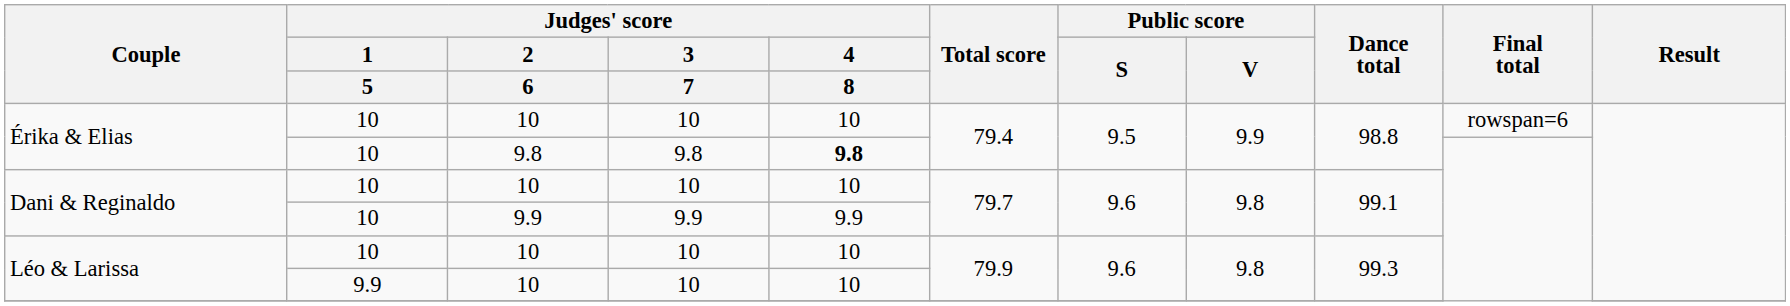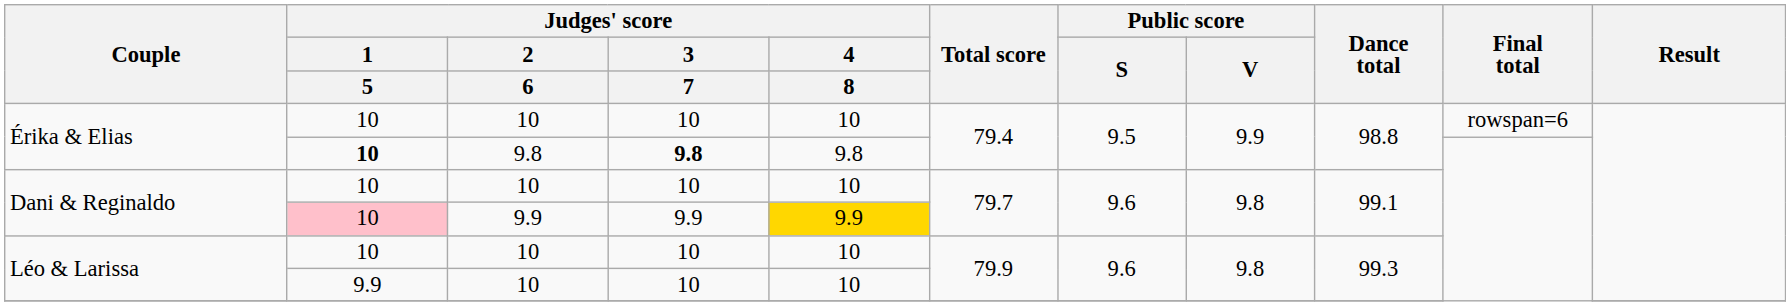(367, 152) normal -> (367, 152) bold
(688, 152) normal -> (688, 152) bold
(849, 152) bold -> (849, 152) normal
(367, 218) no background -> (367, 218) pink background
(849, 218) no background -> (849, 218) gold background
